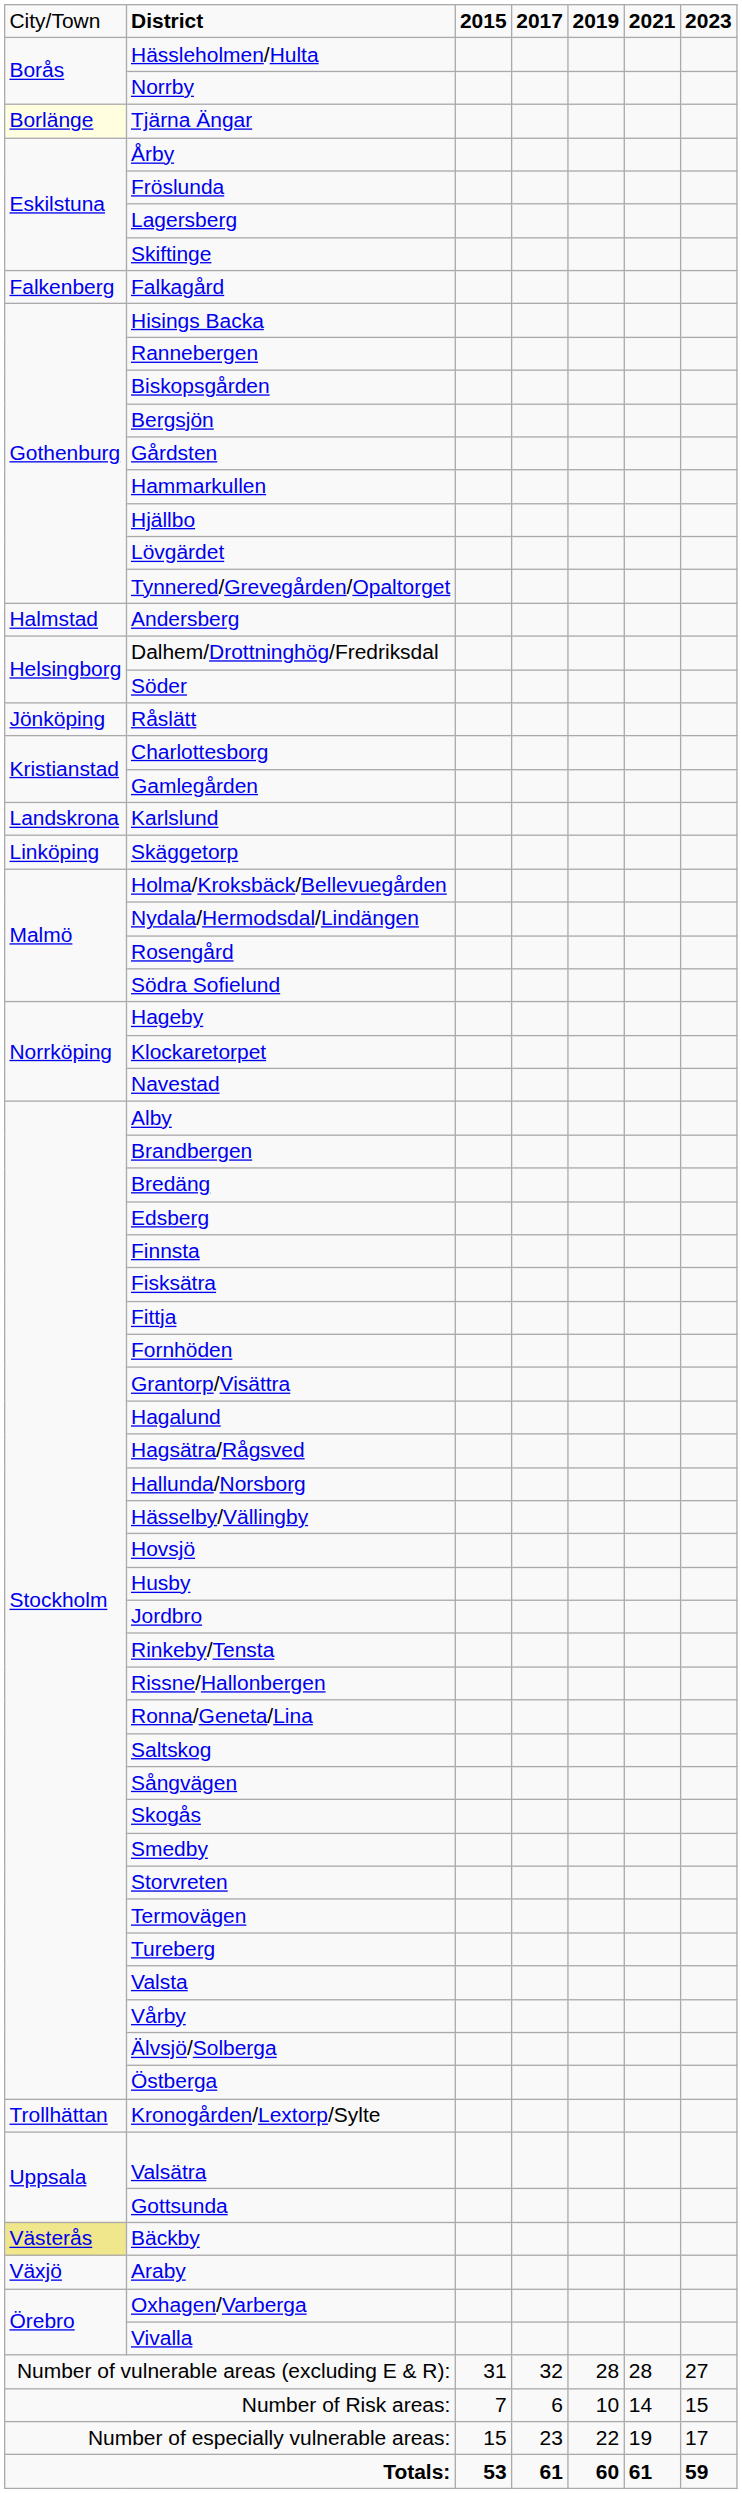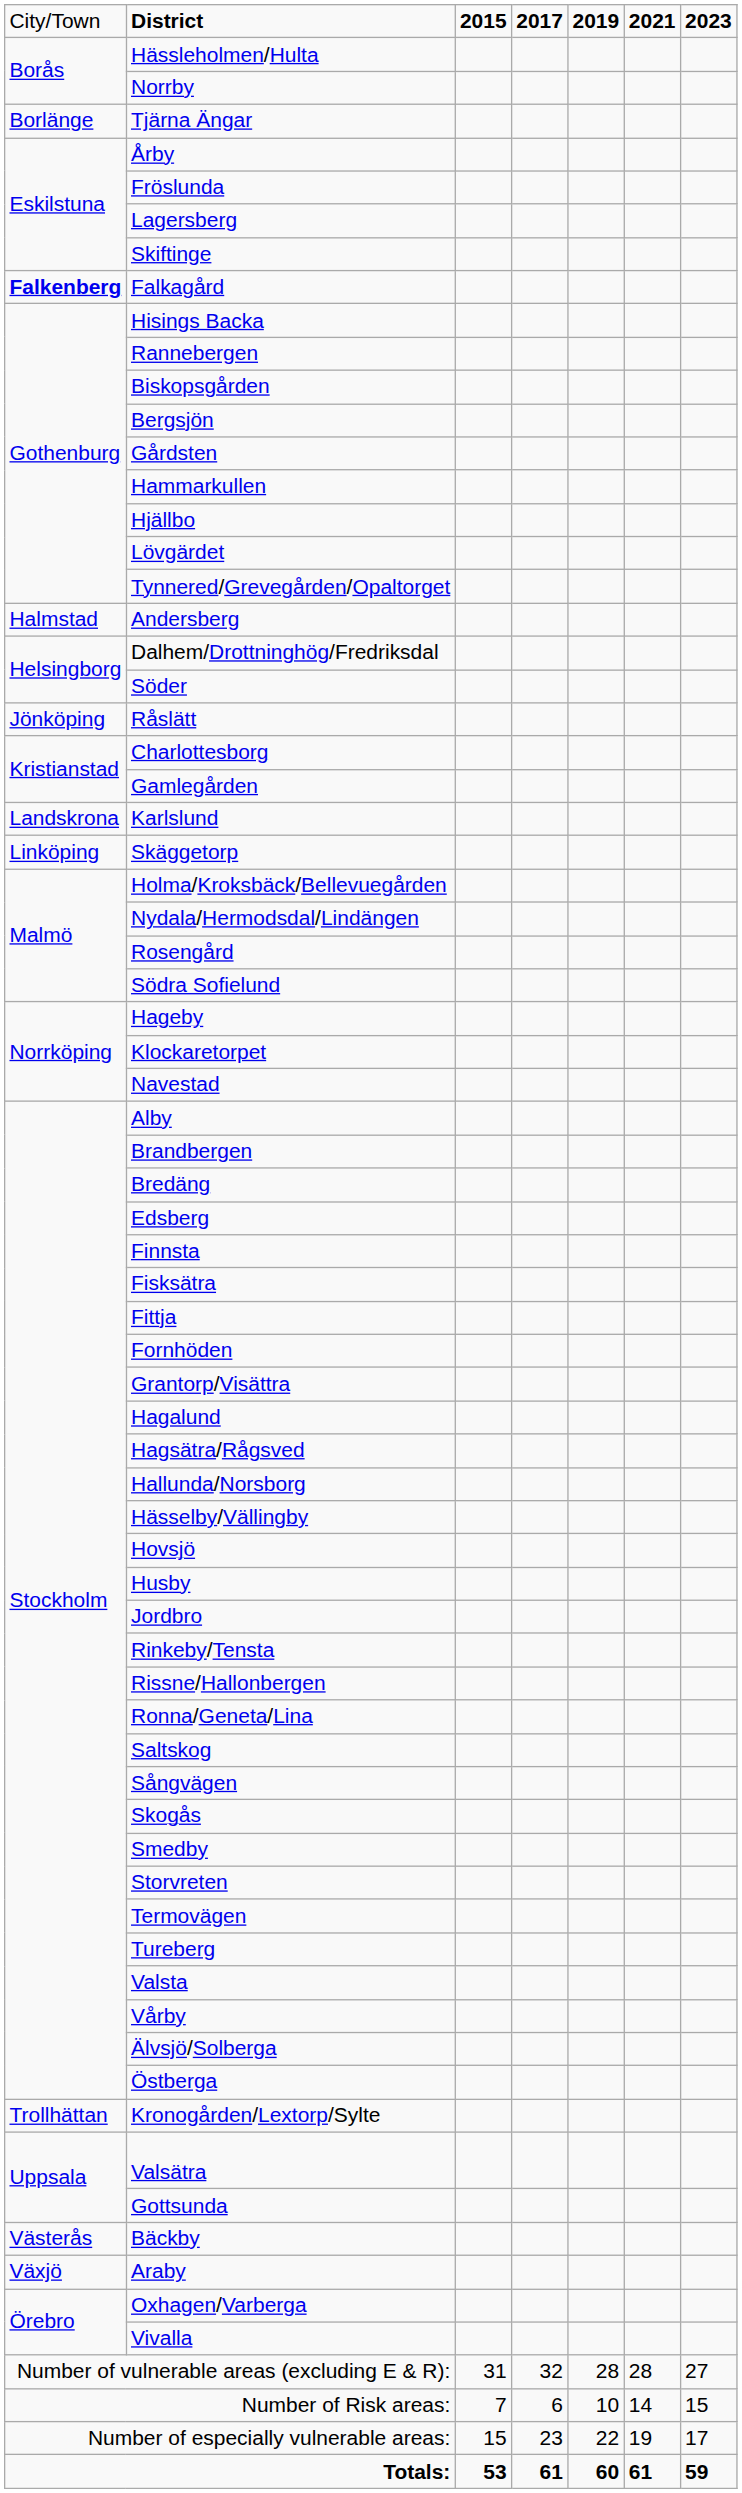(51, 120) lightyellow background -> (51, 120) no background
(62, 287) normal -> (65, 287) bold
(51, 2238) khaki background -> (51, 2238) no background
